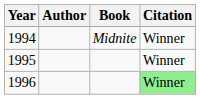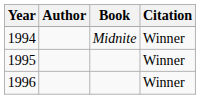(164, 82) lightgreen background -> (164, 82) no background
